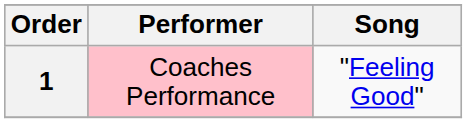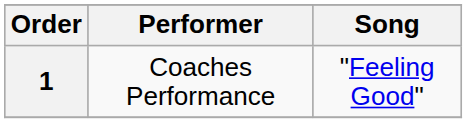(201, 81) pink background -> (201, 81) no background
